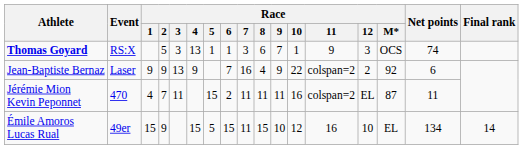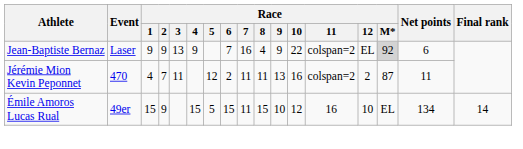- row: (47, 51)
(367, 70) 2 -> (367, 51) EL
(391, 70) no background -> (388, 51) lightgrey background
(212, 96) 15 -> (212, 77) 12
(279, 96) 11 -> (279, 77) 13
(367, 96) EL -> (367, 77) 2
